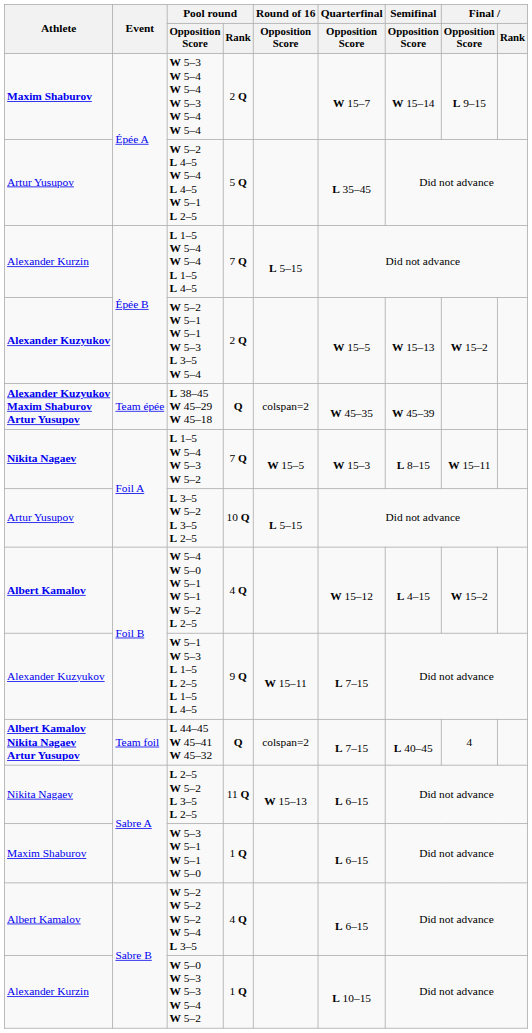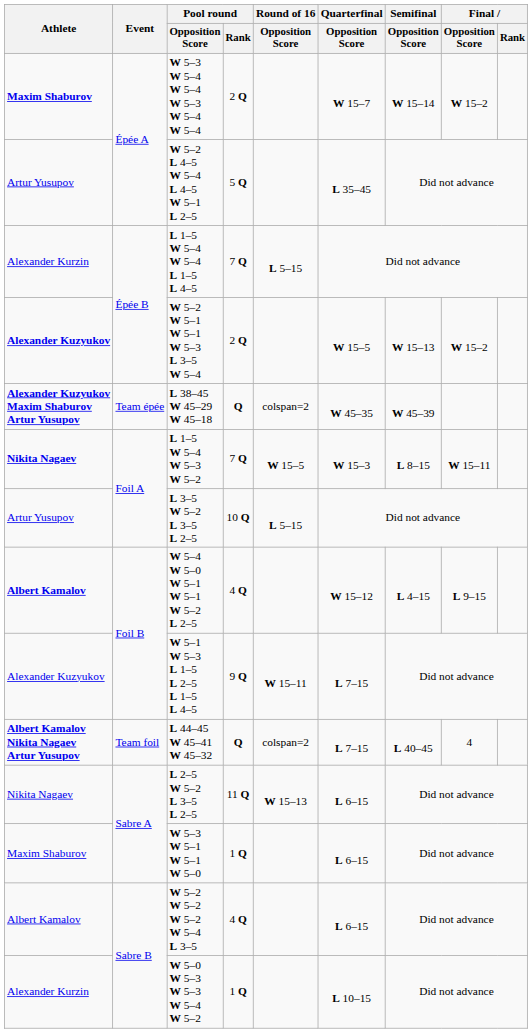(469, 103) L 9–15 -> (469, 103) W 15–2
(469, 597) W 15–2 -> (469, 597) L 9–15
